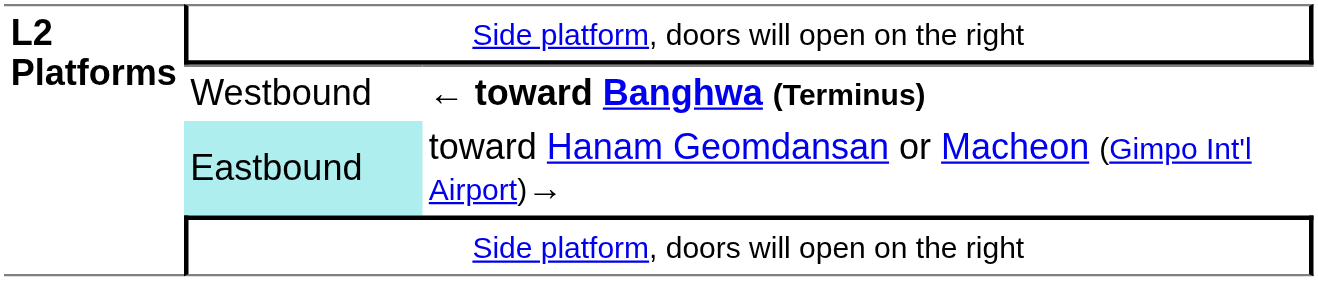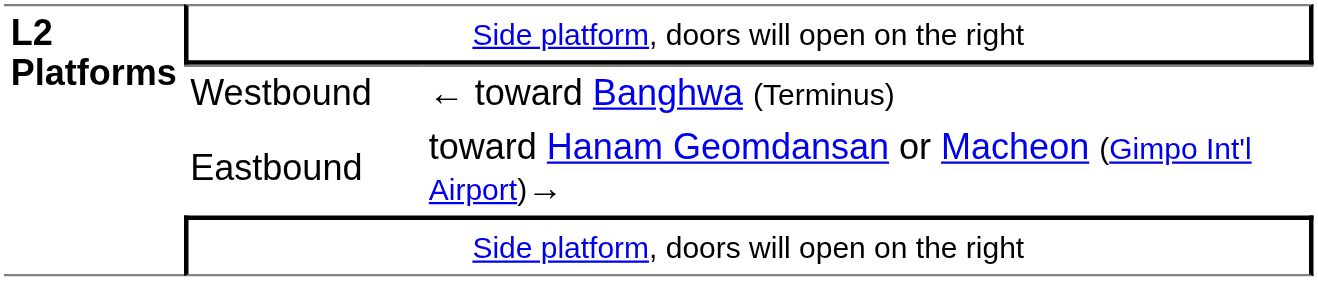(677, 93) bold -> (662, 93) normal
(276, 167) paleturquoise background -> (276, 167) no background
